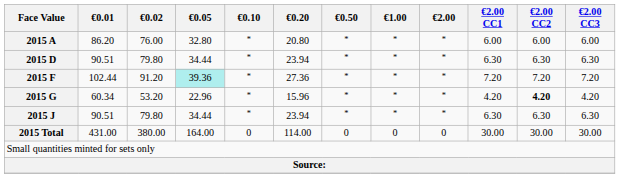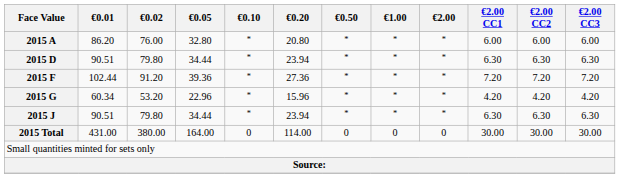(200, 78) paleturquoise background -> (200, 78) no background
(541, 97) bold -> (541, 97) normal
